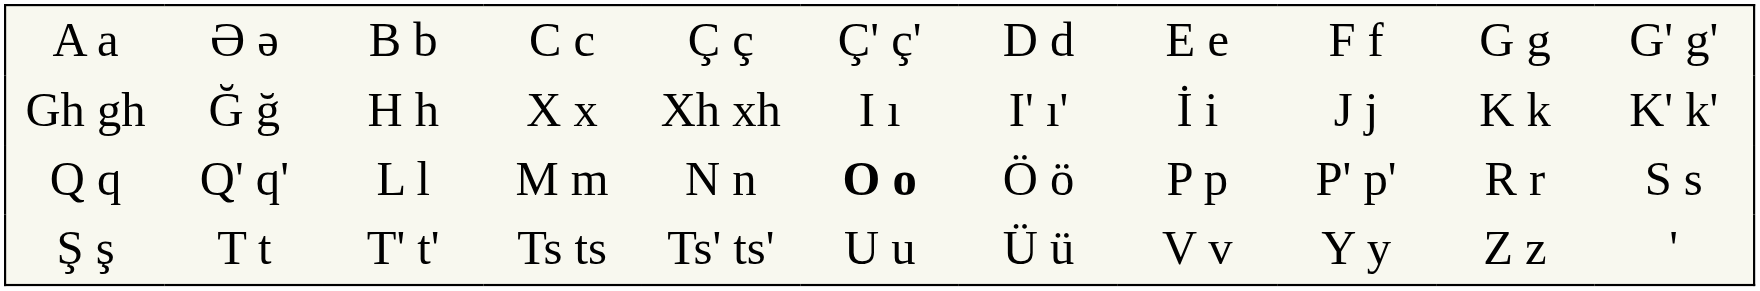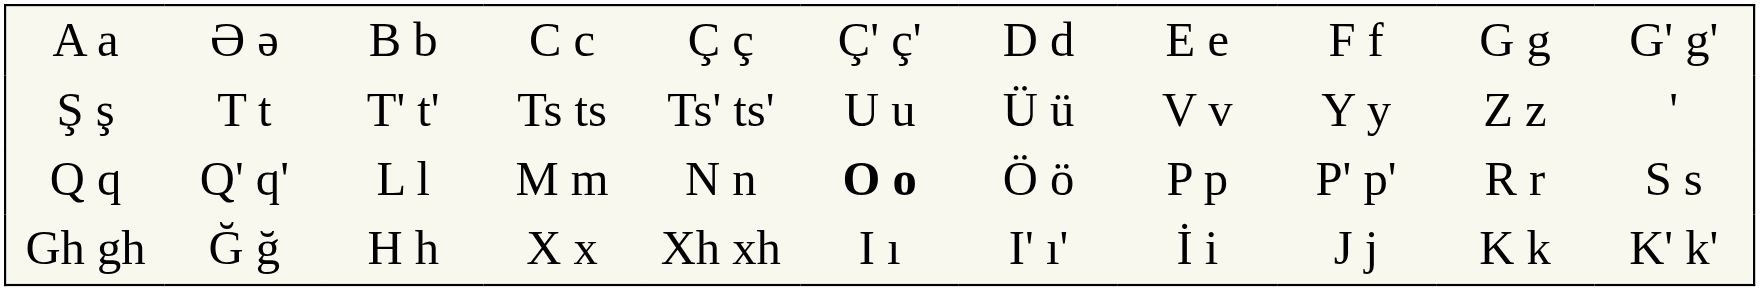rows swapped: (86, 109) <-> (86, 248)
